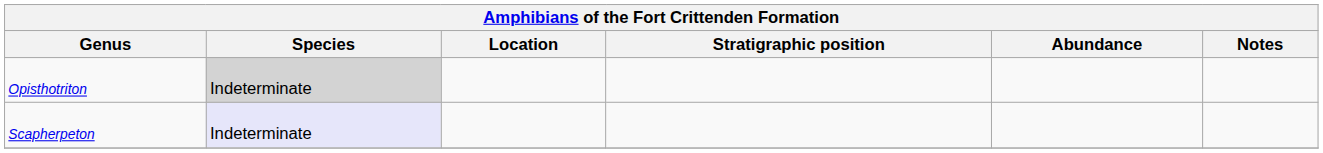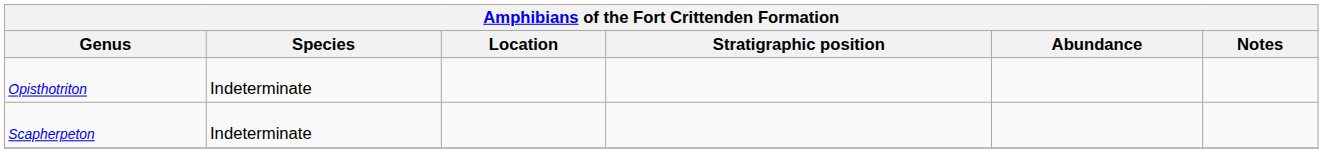(261, 89) lightgrey background -> (261, 89) no background
(261, 134) lavender background -> (261, 134) no background
